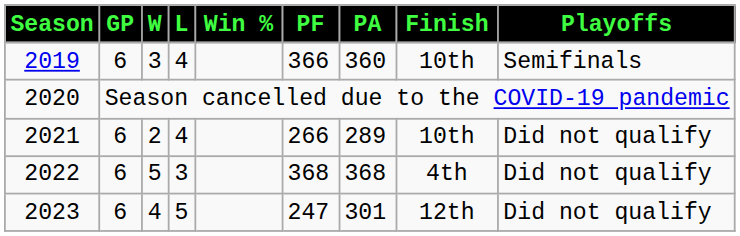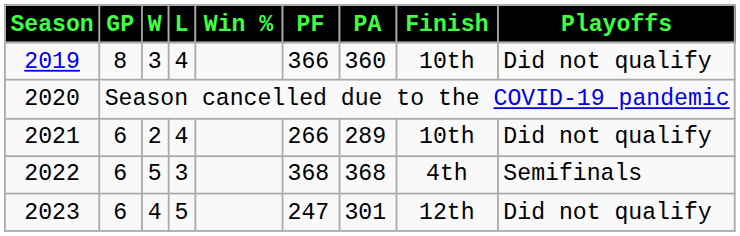(120, 61) 6 -> (120, 61) 8
(573, 61) Semifinals -> (608, 61) Did not qualify
(608, 175) Did not qualify -> (573, 175) Semifinals
